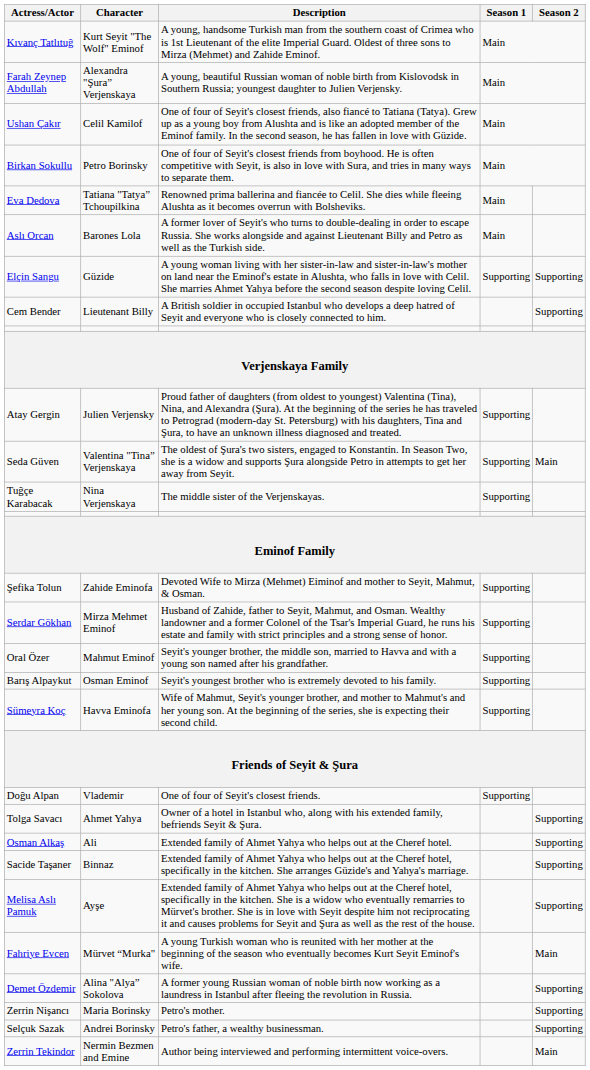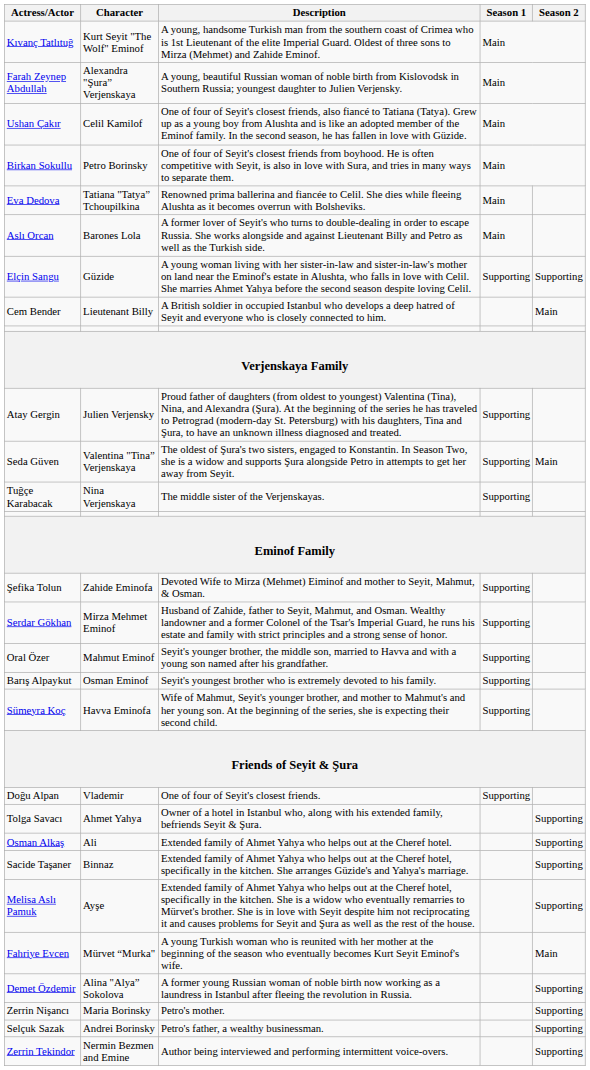(559, 311) Supporting -> (546, 311) Main
(546, 1051) Main -> (559, 1051) Supporting
